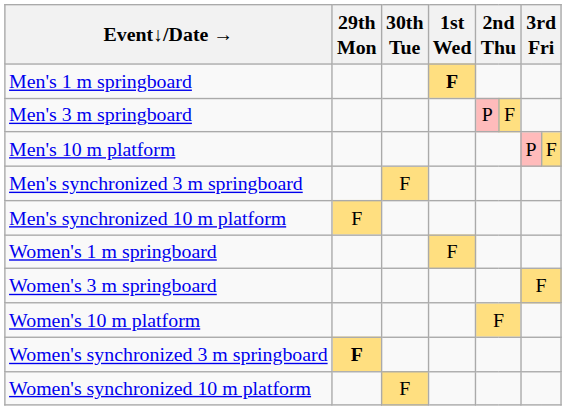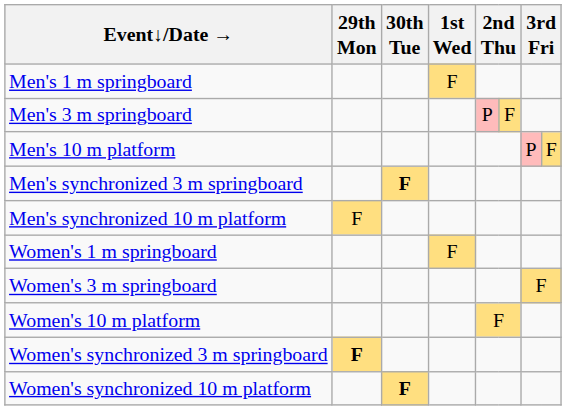(452, 81) bold -> (452, 81) normal
(405, 183) normal -> (405, 183) bold
(405, 388) normal -> (405, 388) bold
